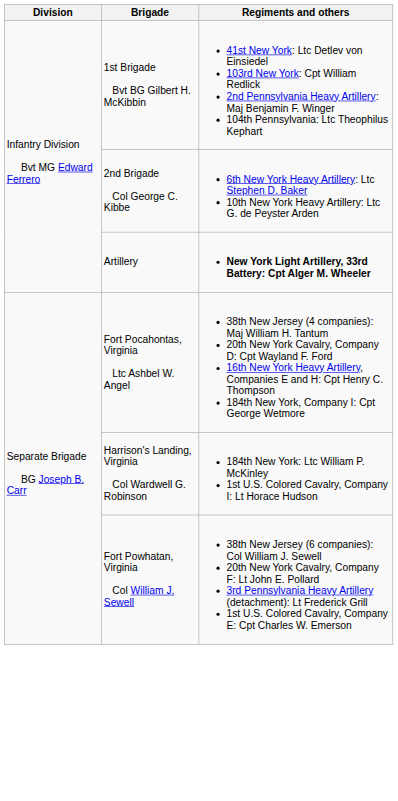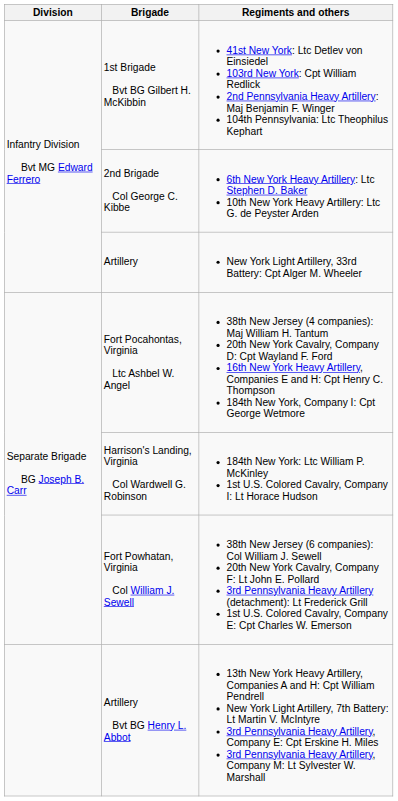(296, 268) bold -> (296, 268) normal
+ row: (145, 720)
